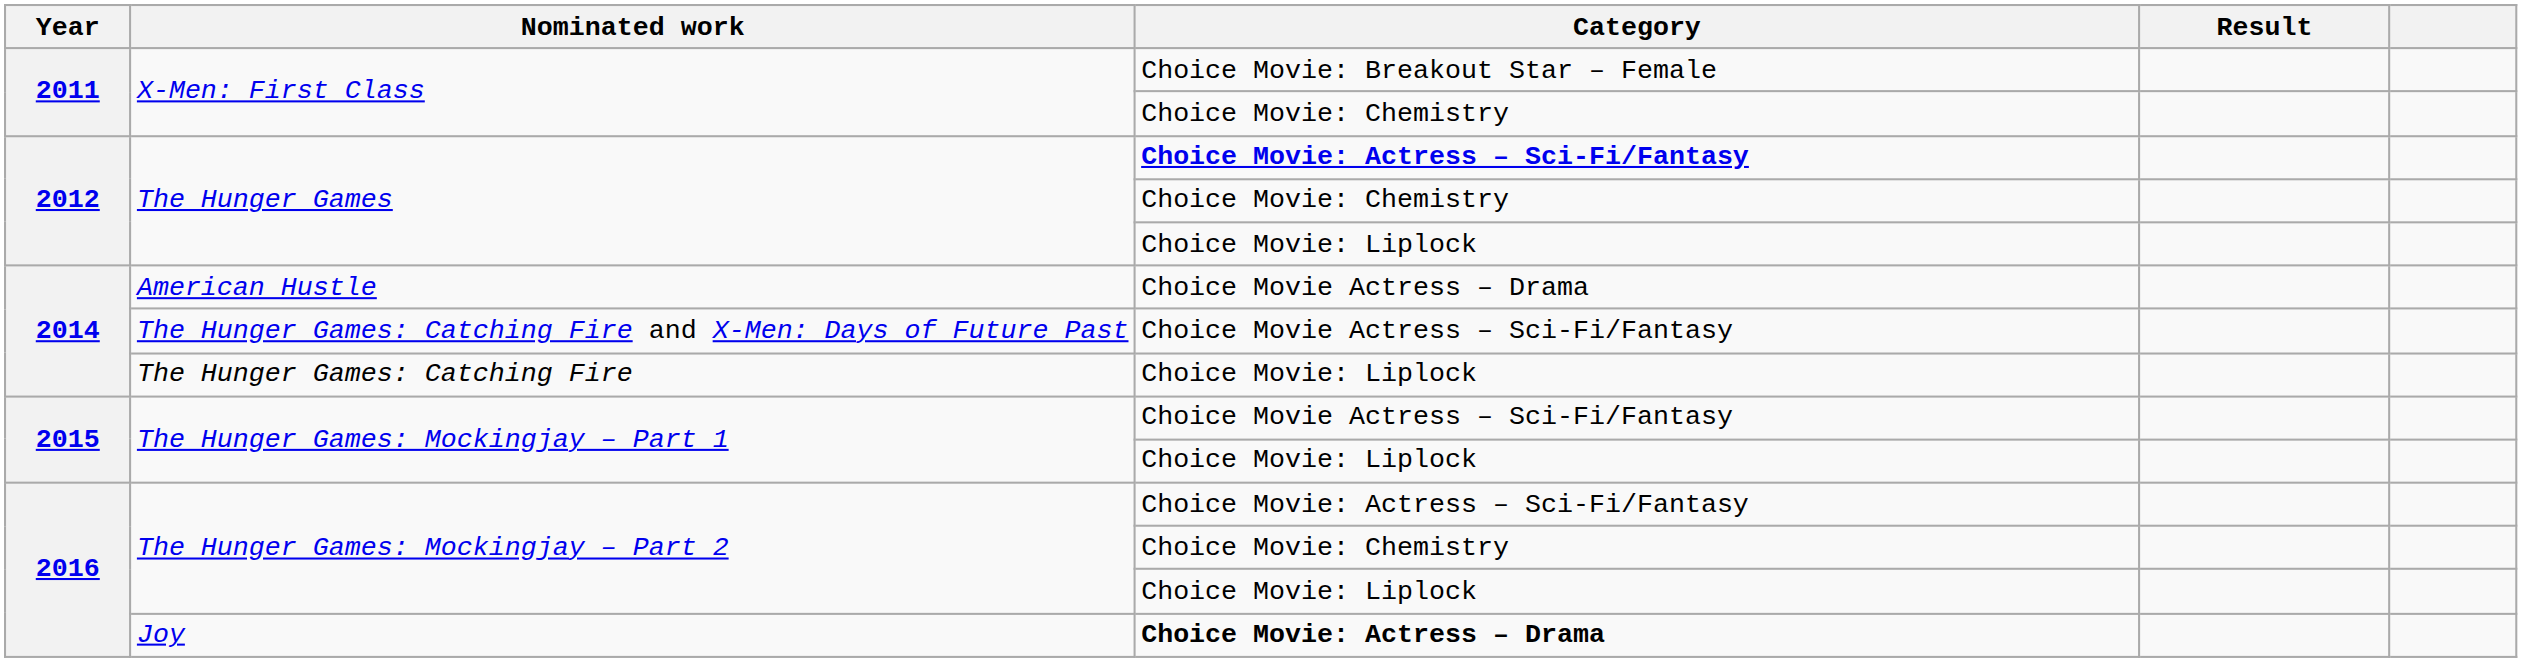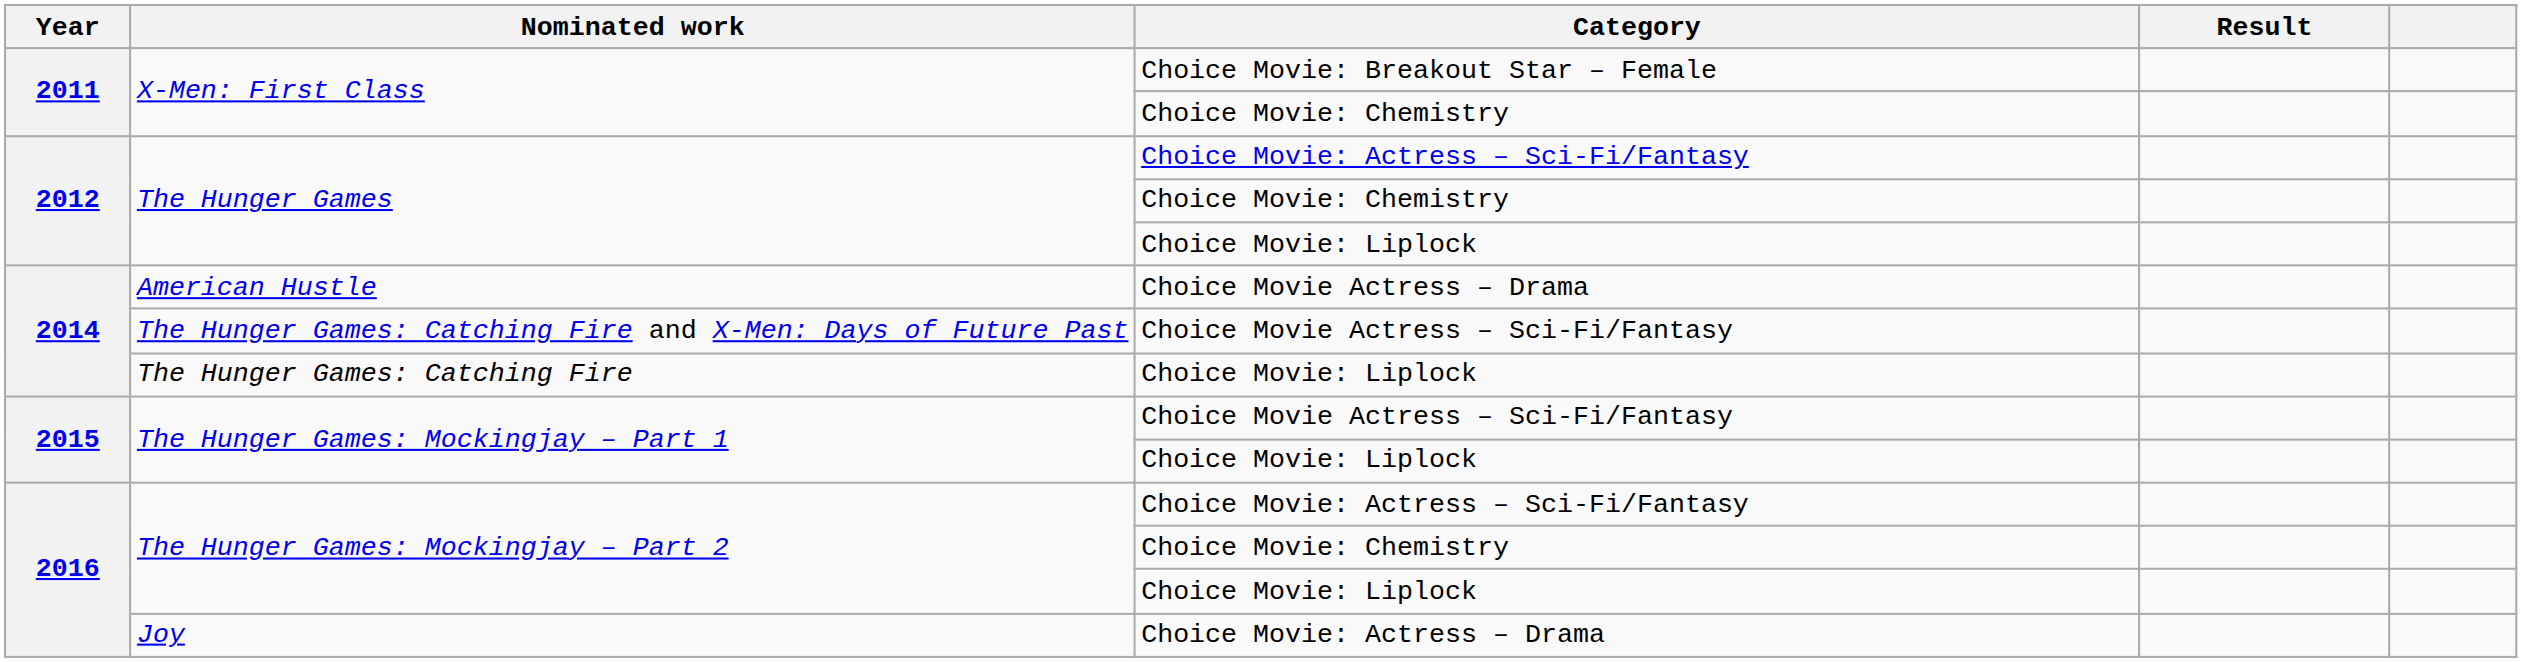(1445, 157) bold -> (1445, 157) normal
(1373, 635) bold -> (1373, 635) normal
